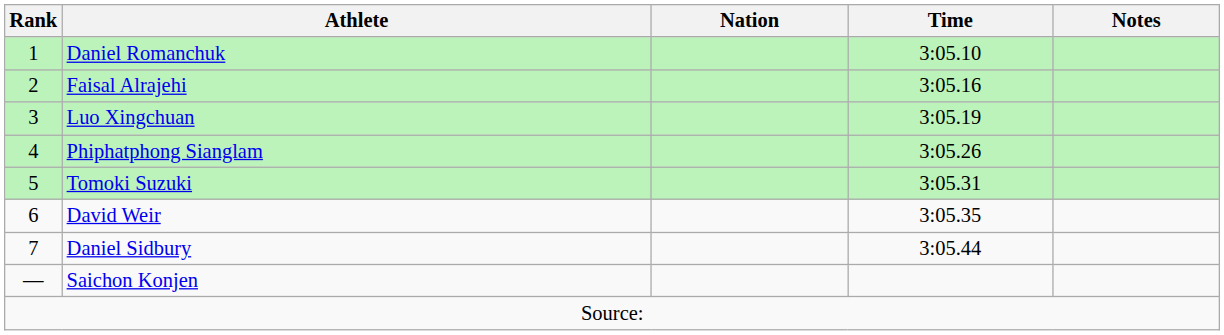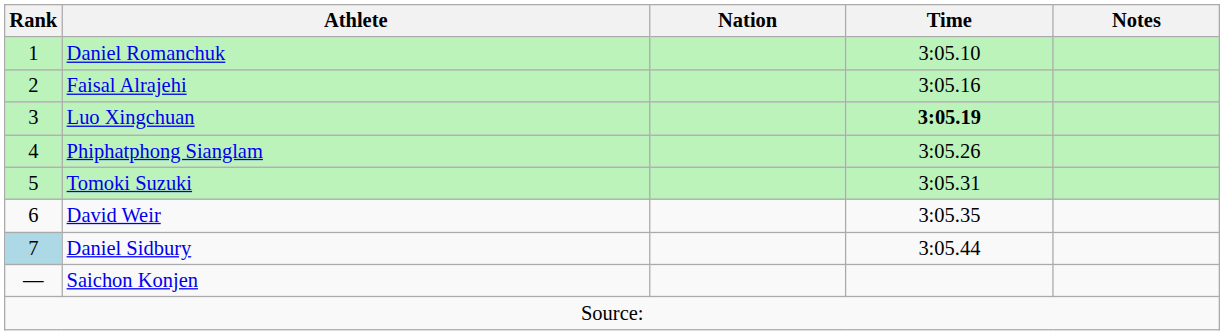(950, 118) normal -> (949, 118) bold
(33, 248) no background -> (33, 248) lightblue background
